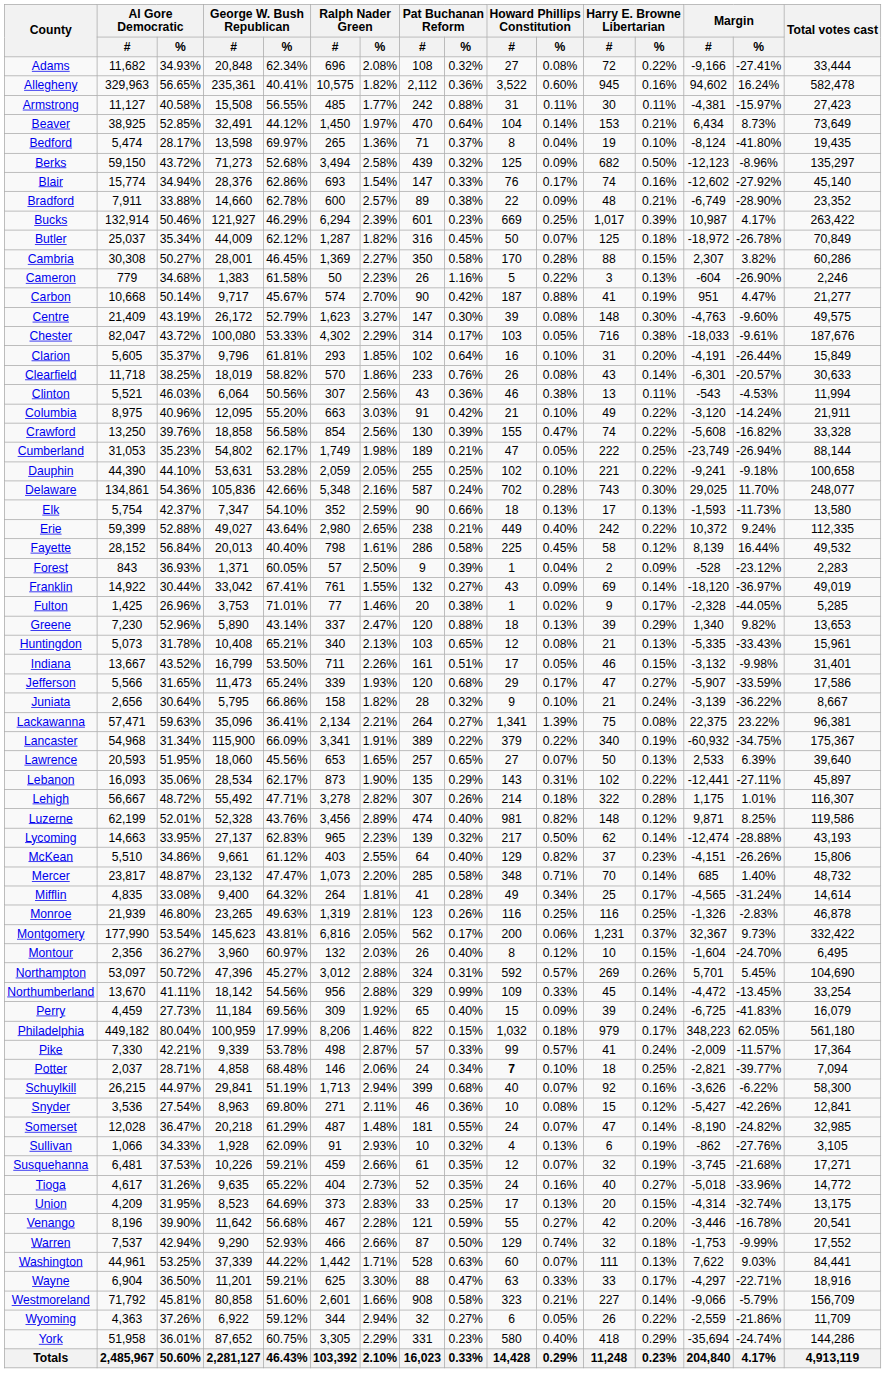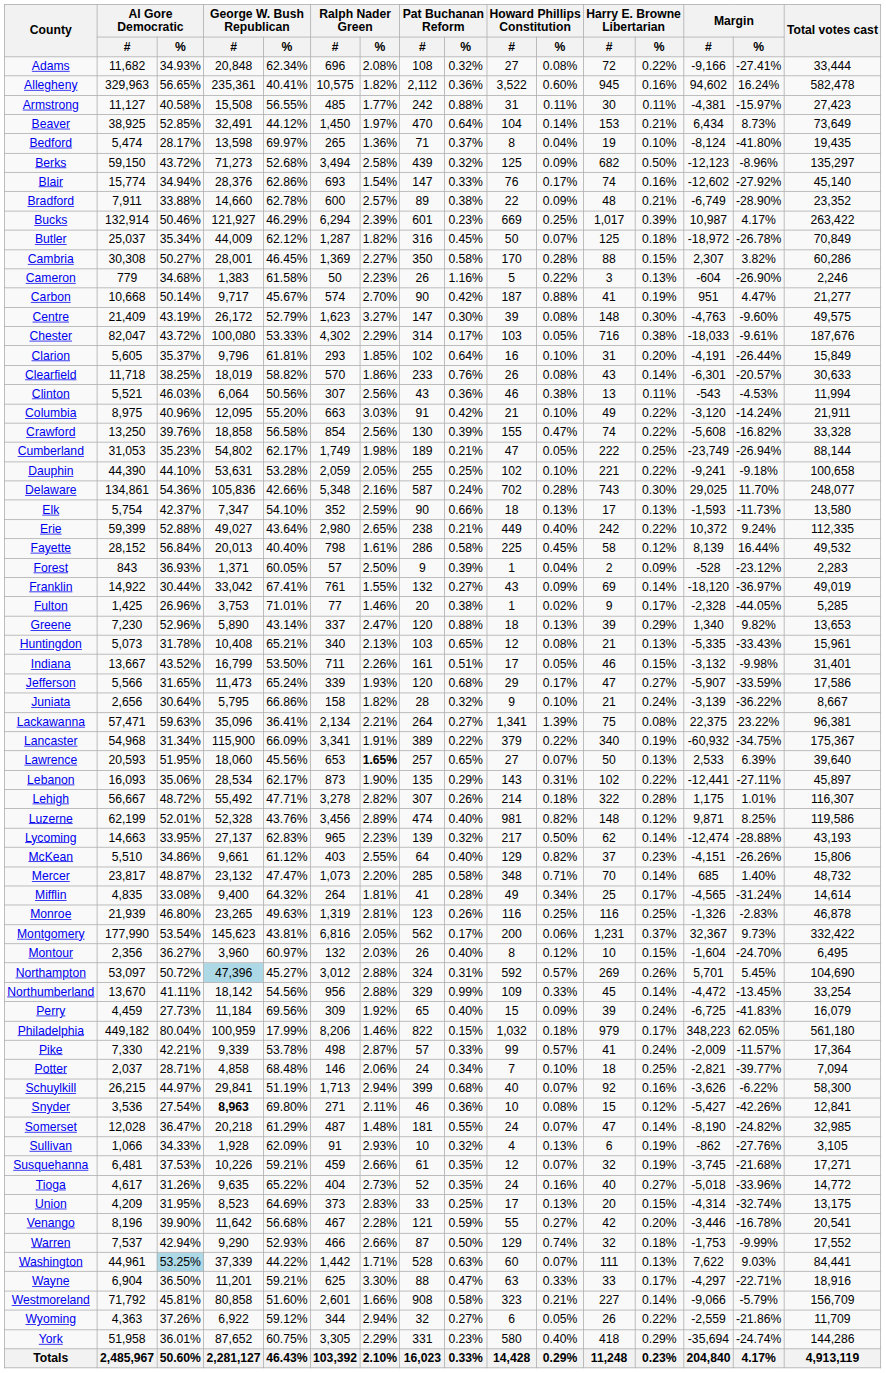(380, 760) normal -> (380, 760) bold
(234, 972) no background -> (234, 972) lightblue background
(512, 1069) bold -> (512, 1069) normal
(234, 1107) normal -> (234, 1107) bold
(180, 1262) no background -> (180, 1262) lightblue background
